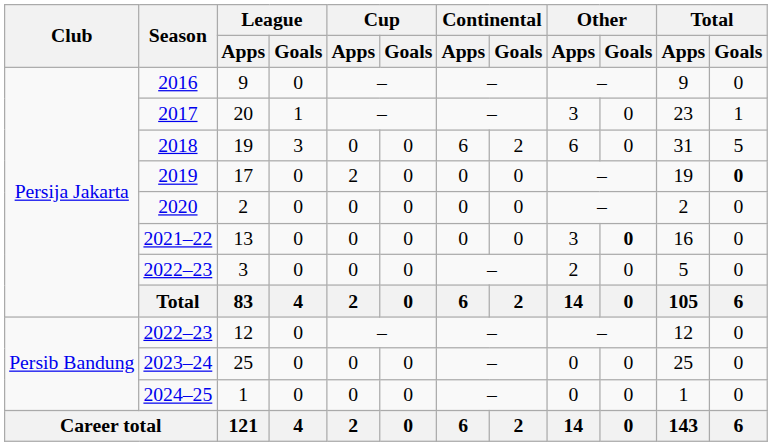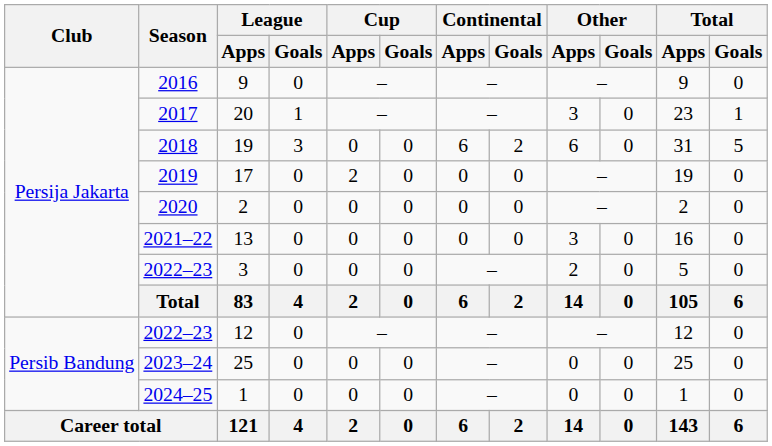(738, 176) bold -> (738, 176) normal
(628, 238) bold -> (628, 238) normal
